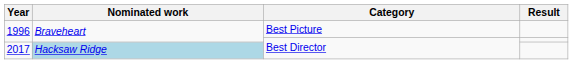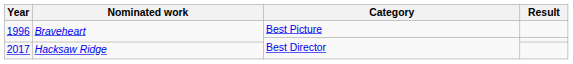(71, 50) lightblue background -> (71, 50) no background
